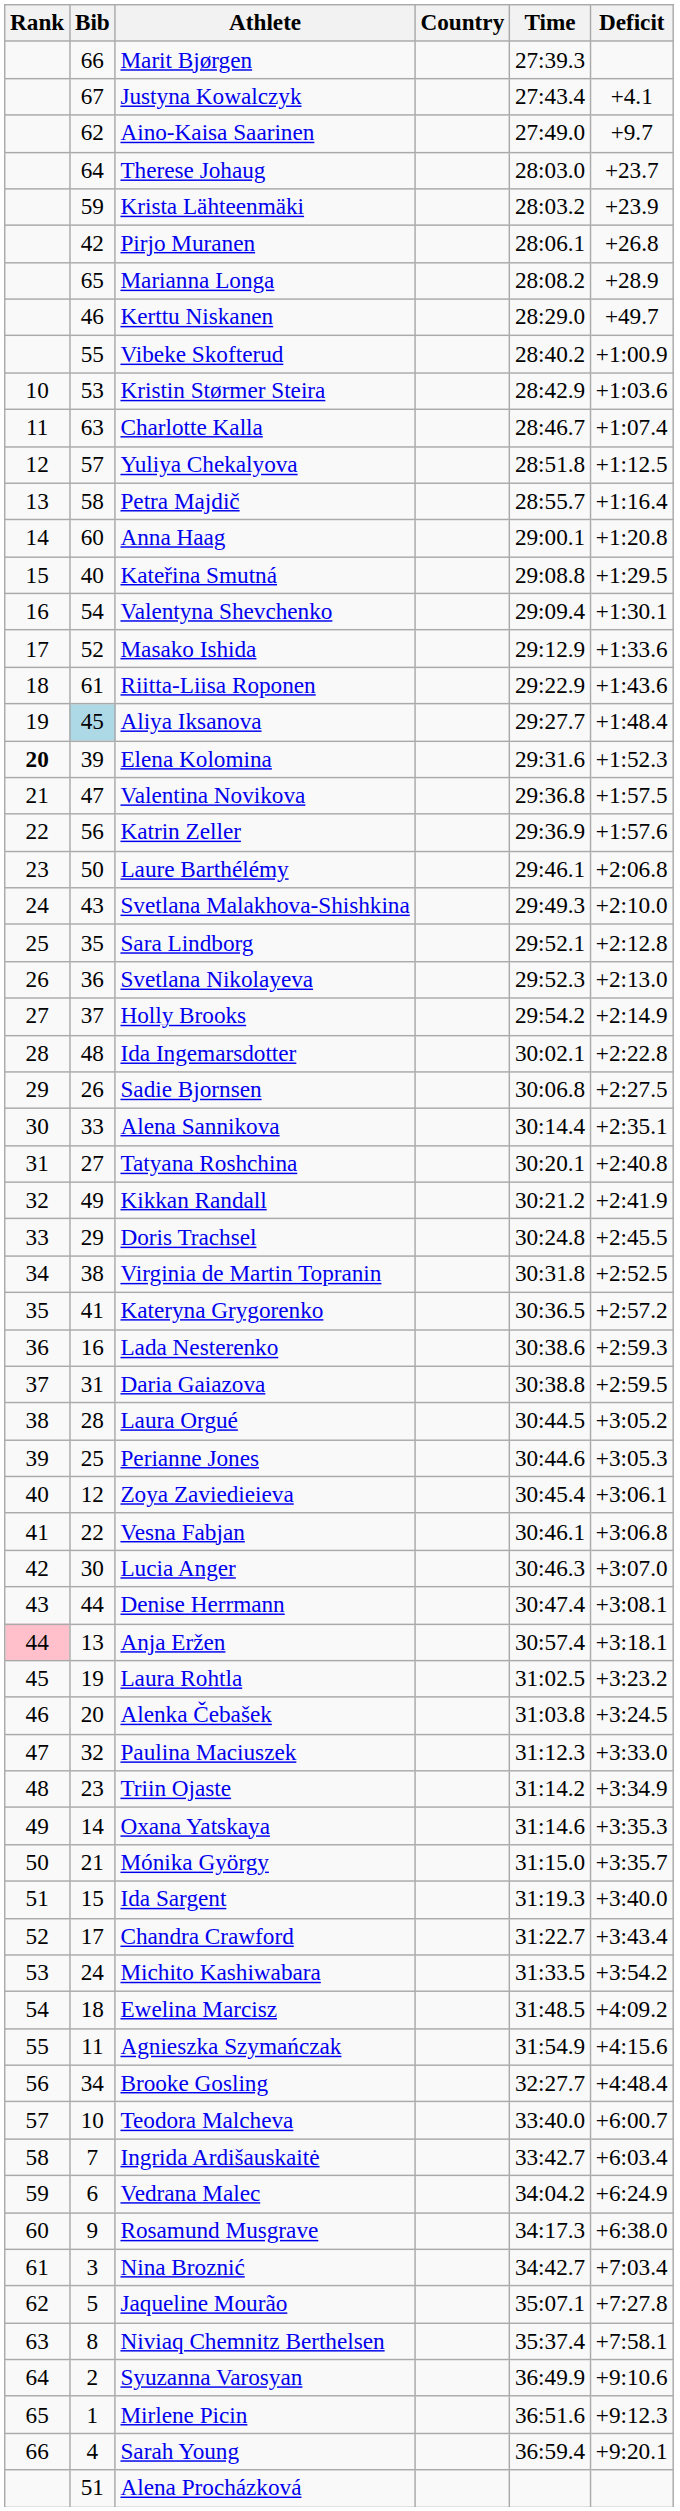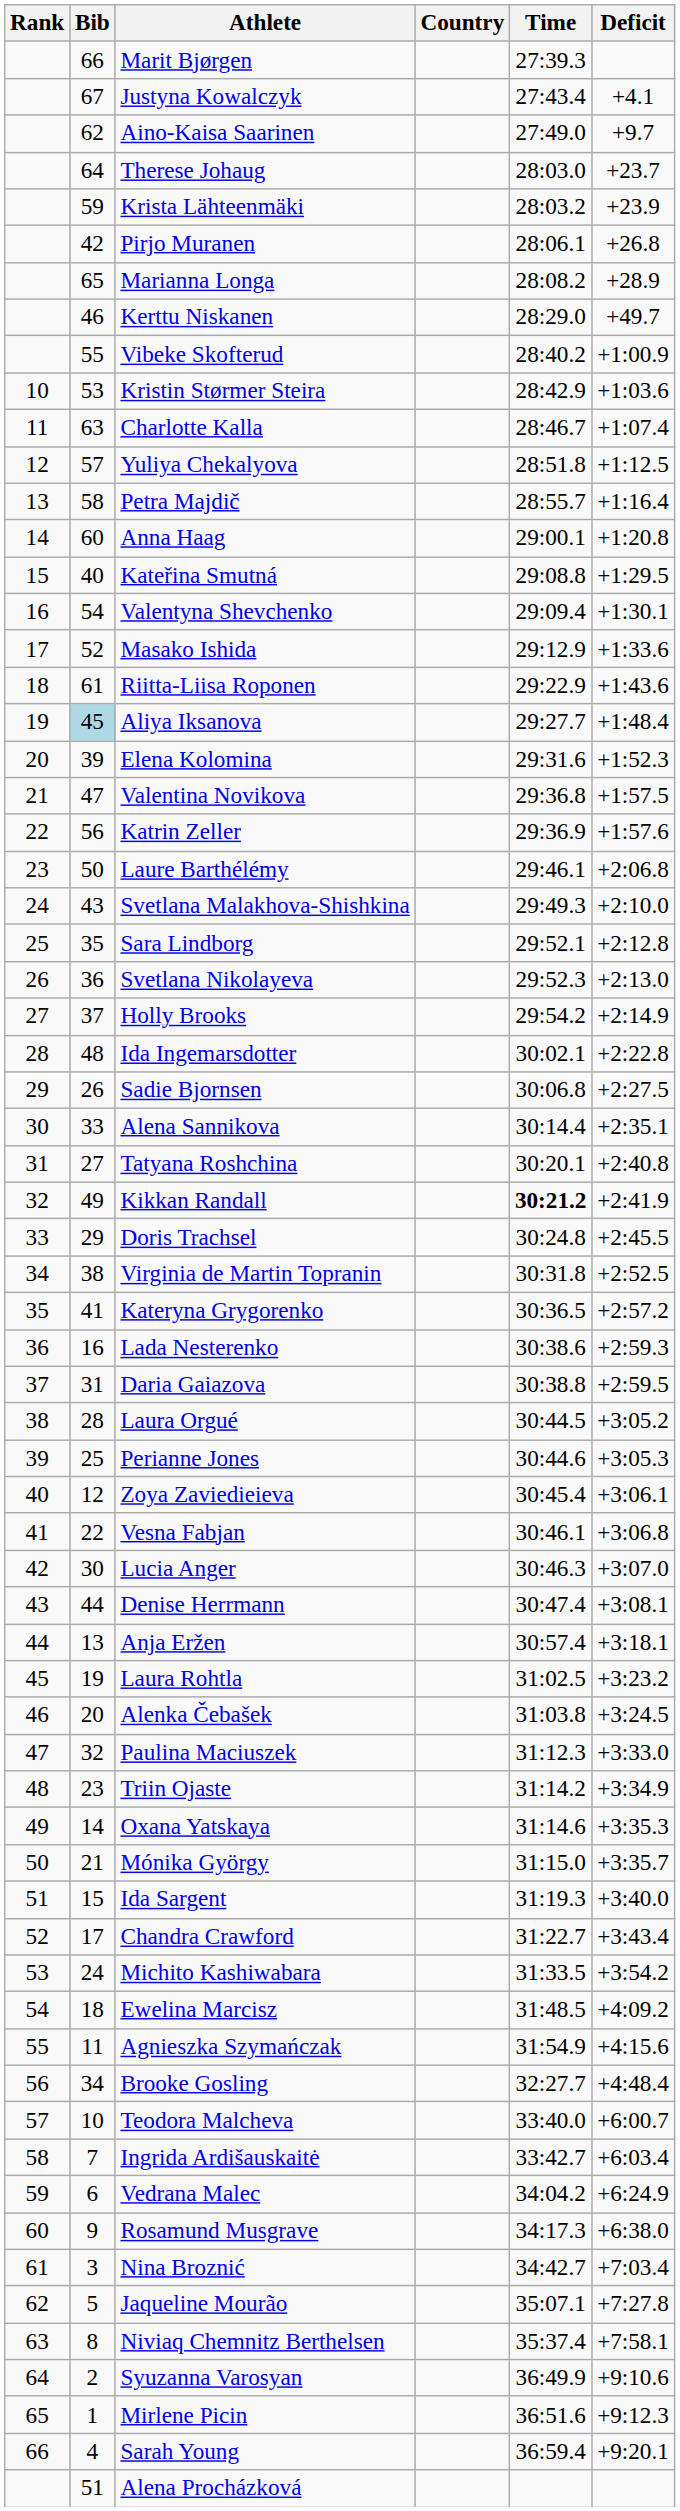(37, 758) bold -> (37, 758) normal
(550, 1200) normal -> (551, 1200) bold
(37, 1641) pink background -> (37, 1641) no background
